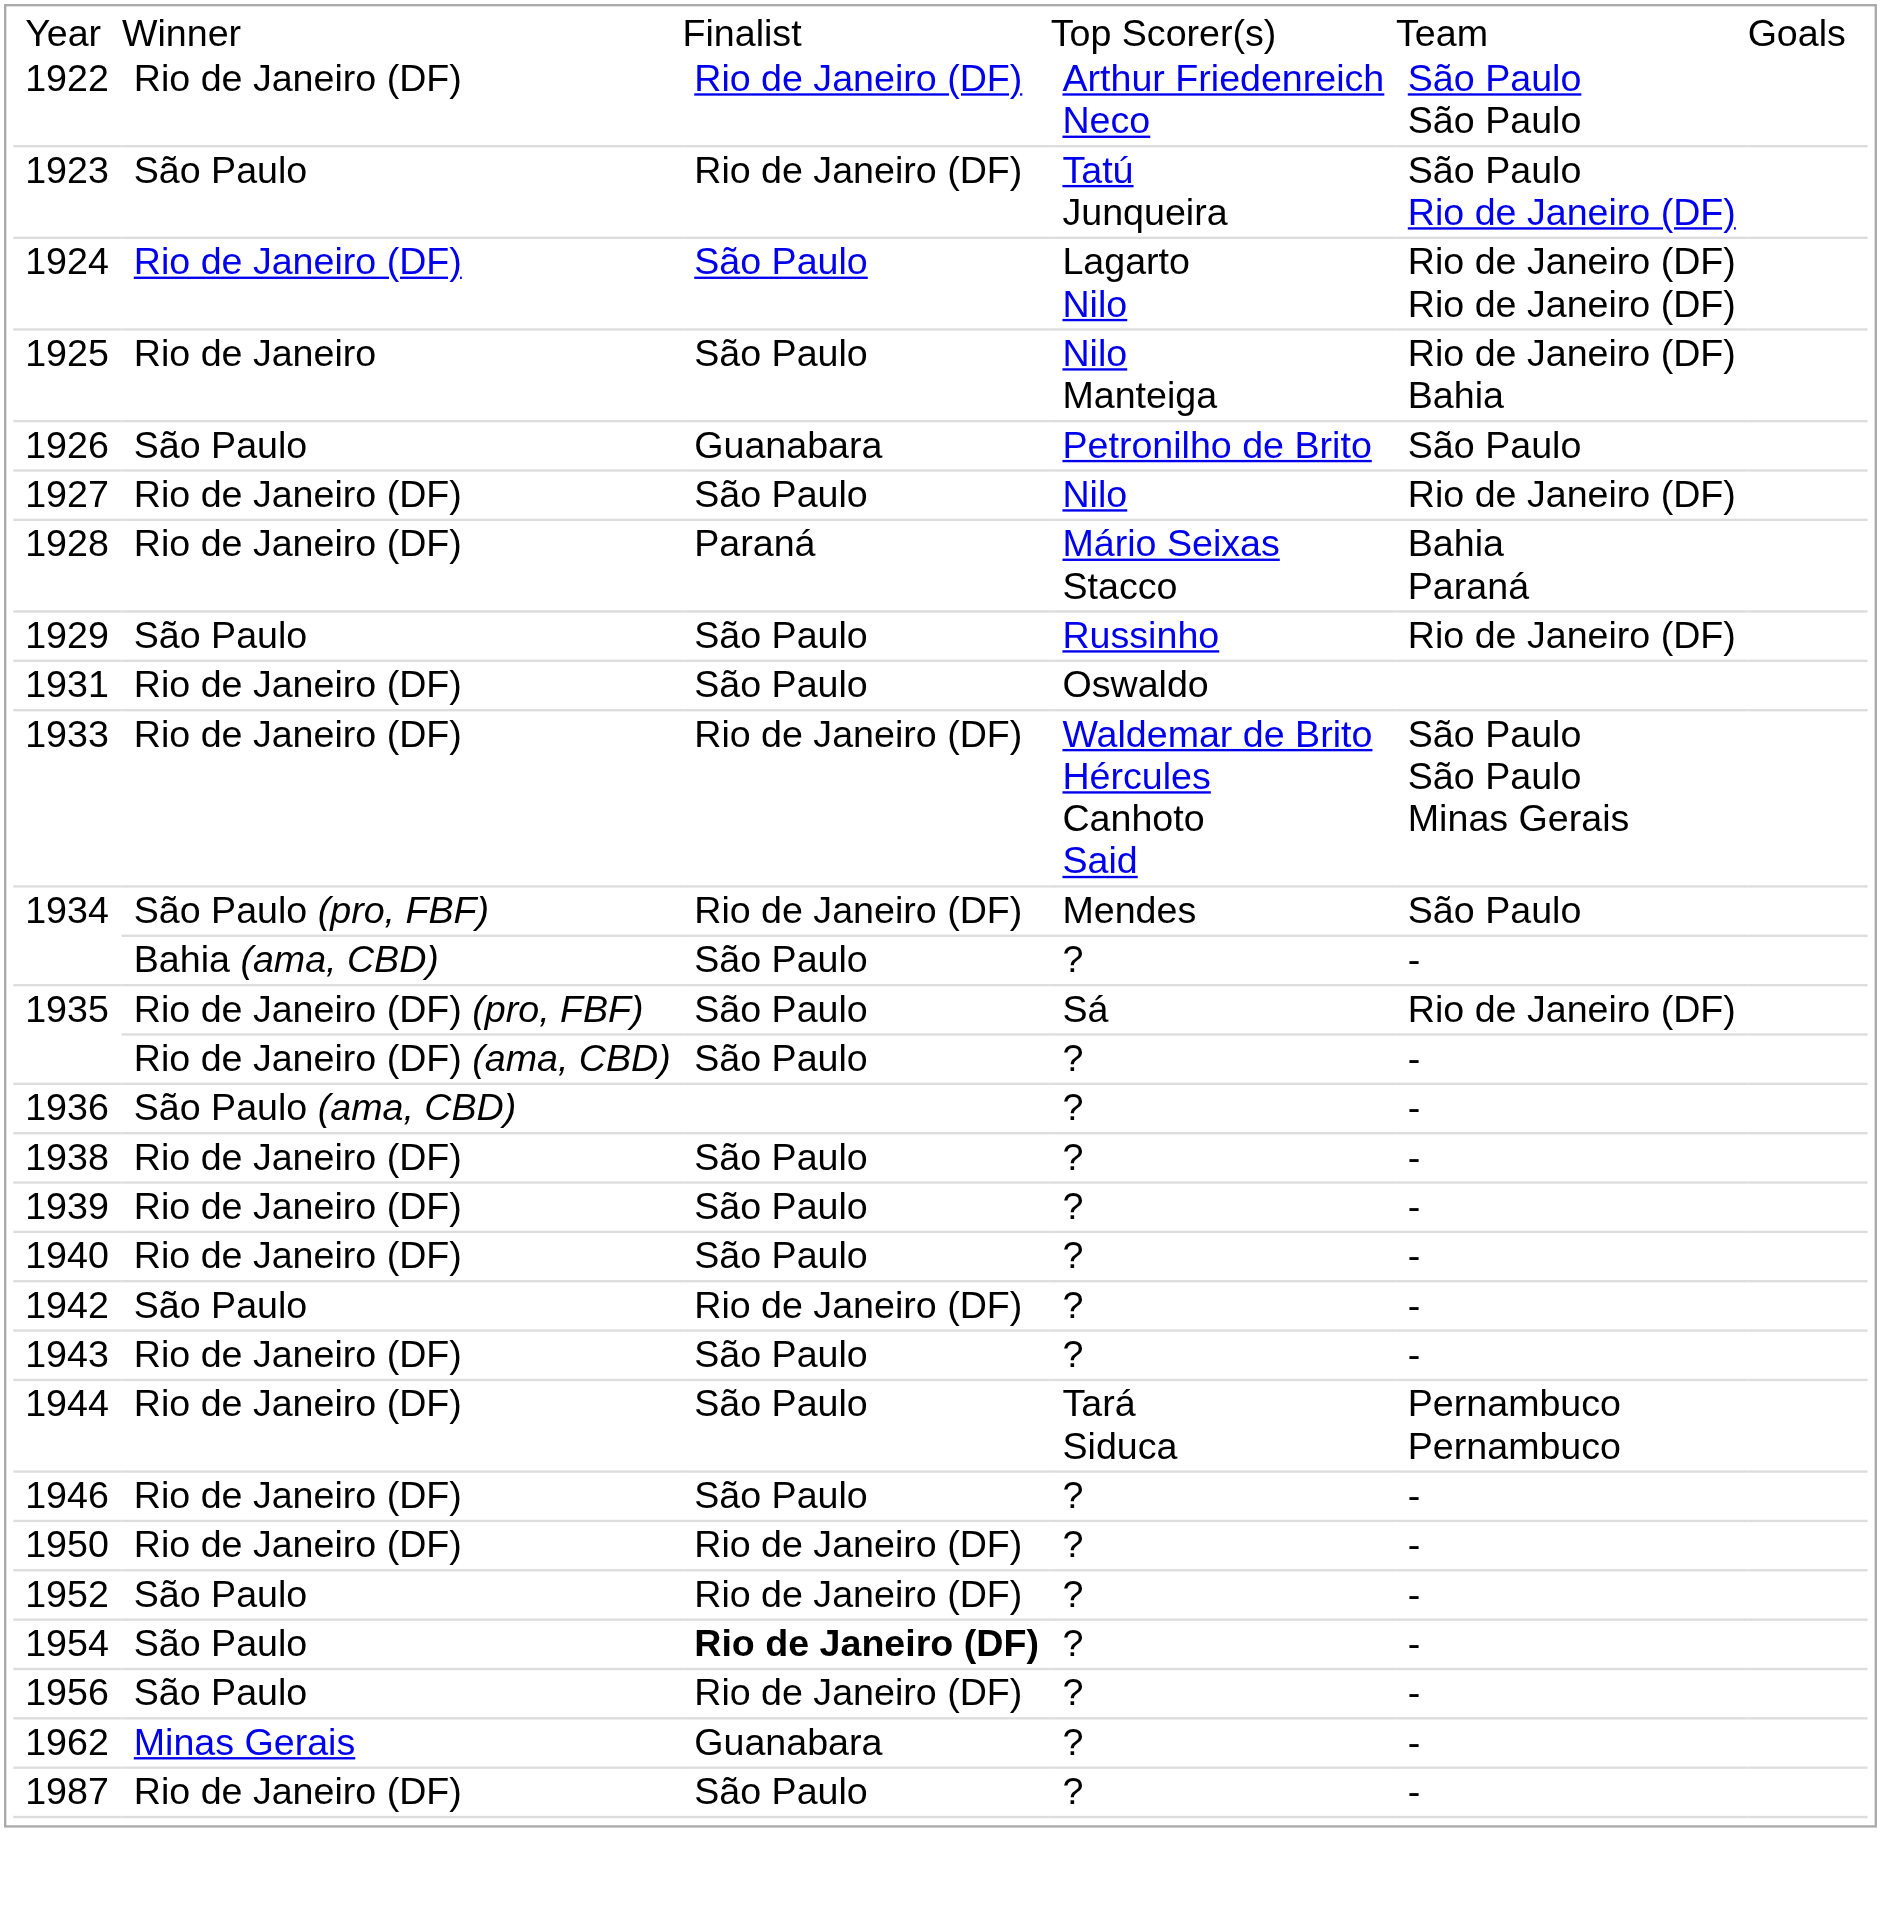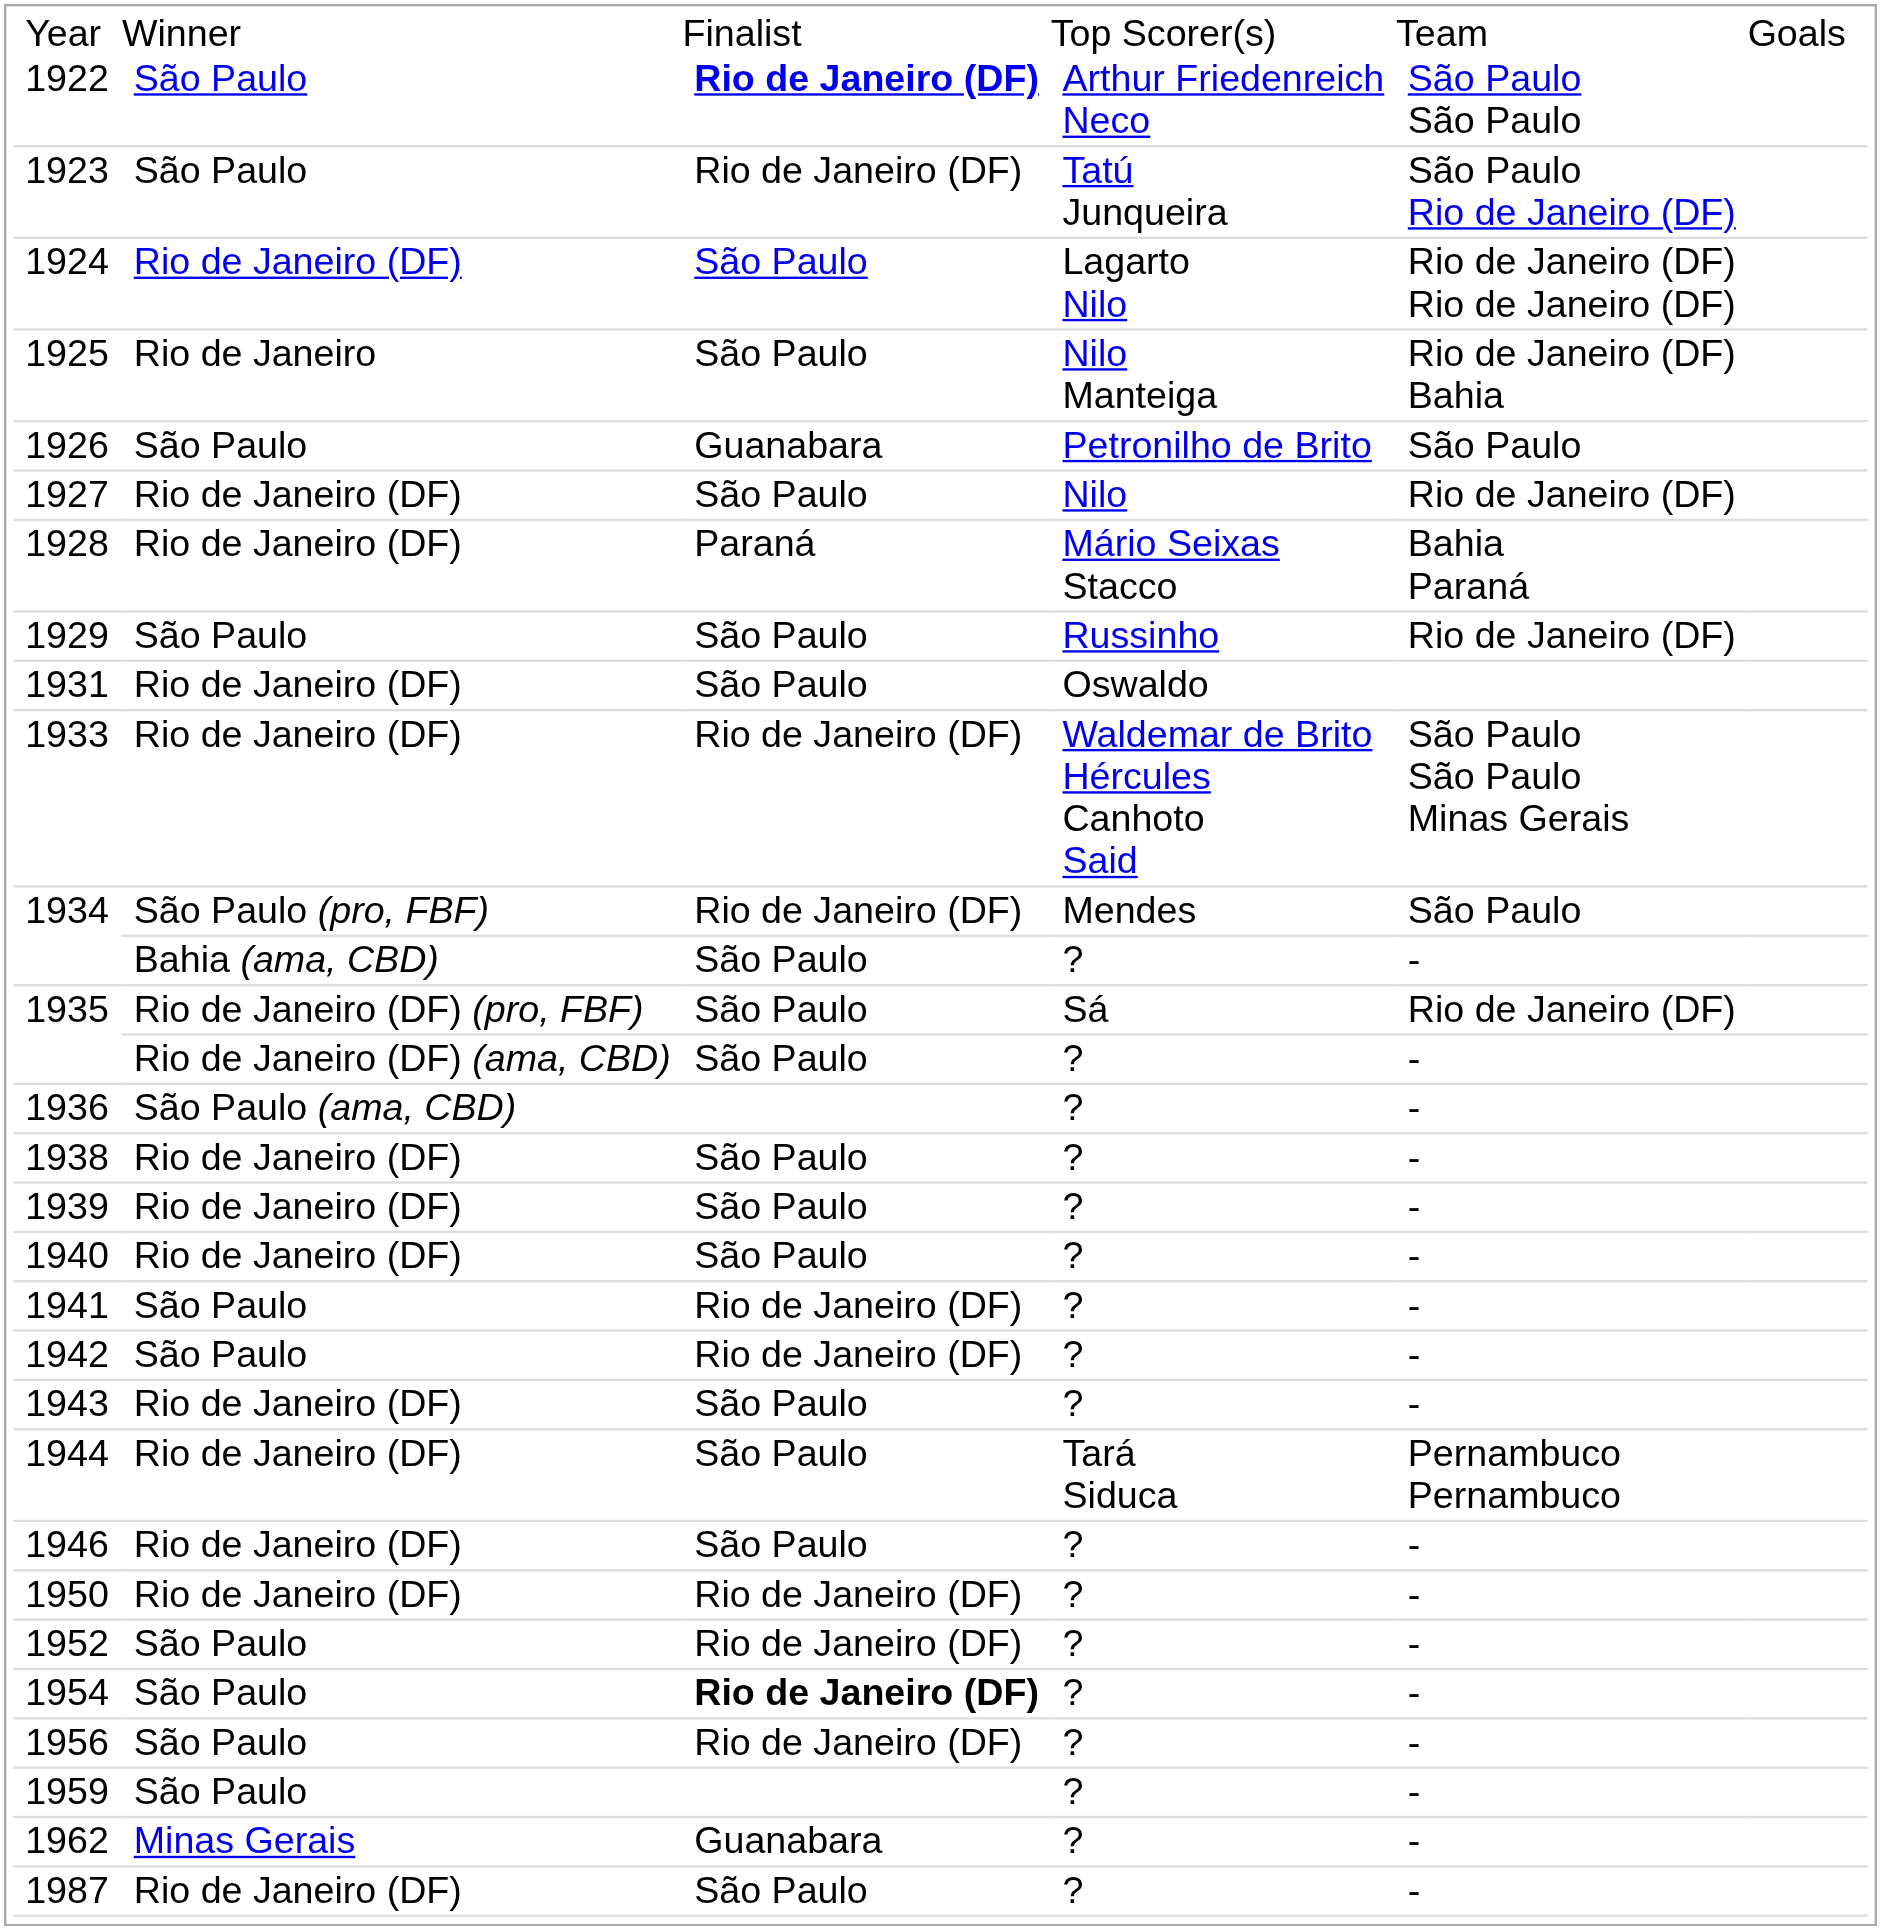(298, 78) Rio de Janeiro (DF) -> (221, 78) São Paulo
(858, 78) normal -> (867, 78) bold
+ row: (67, 1305)
+ row: (67, 1791)
